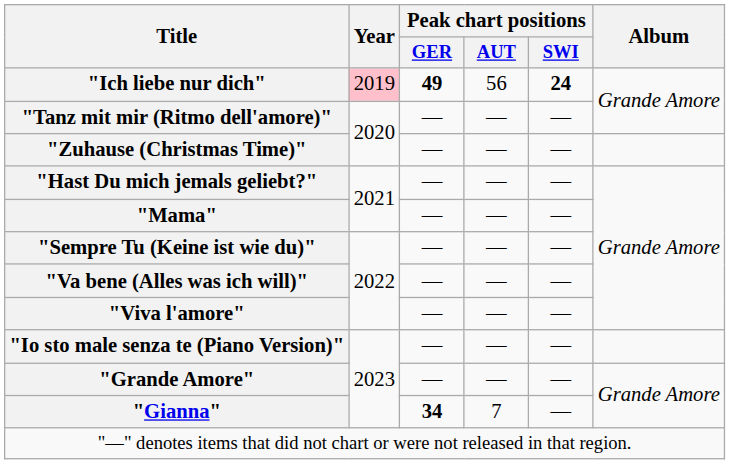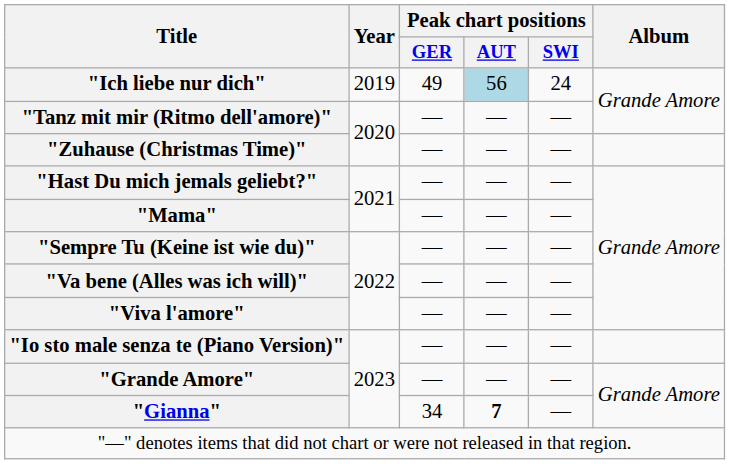(374, 84) pink background -> (374, 84) no background
(432, 84) bold -> (432, 84) normal
(496, 84) no background -> (496, 84) lightblue background
(561, 84) bold -> (561, 84) normal
(432, 411) bold -> (432, 411) normal
(496, 411) normal -> (496, 411) bold
